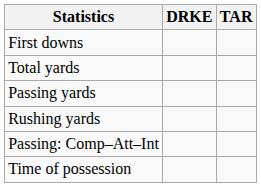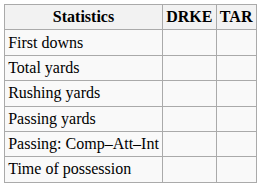rows swapped: (54, 118) <-> (52, 93)
